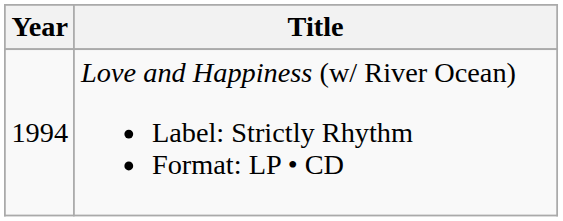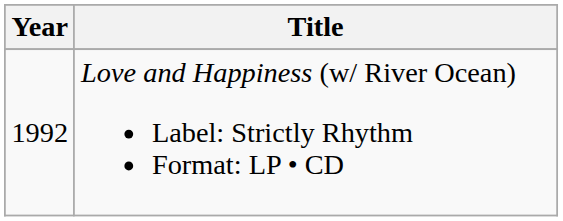(40, 132) 1994 -> (40, 132) 1992
